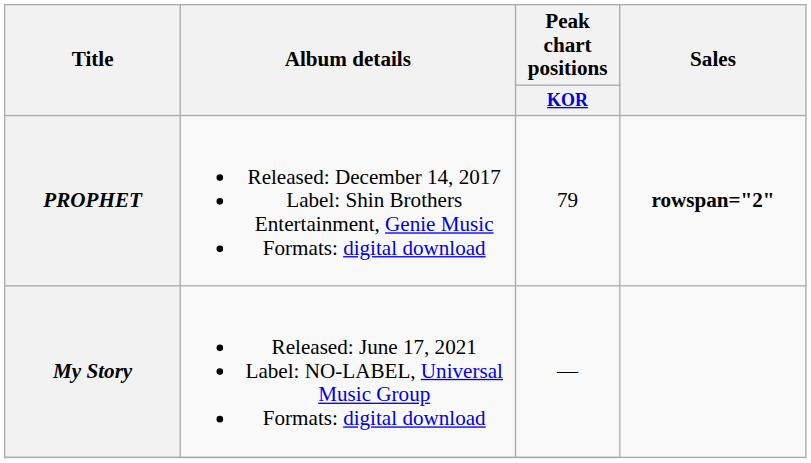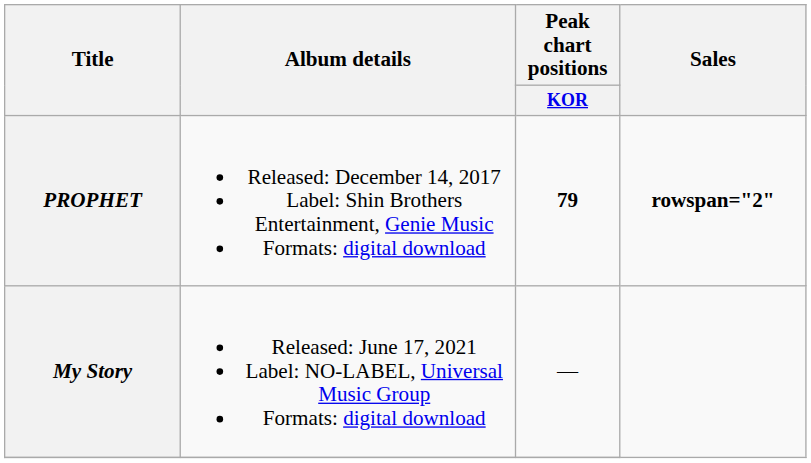(568, 200) normal -> (568, 200) bold
